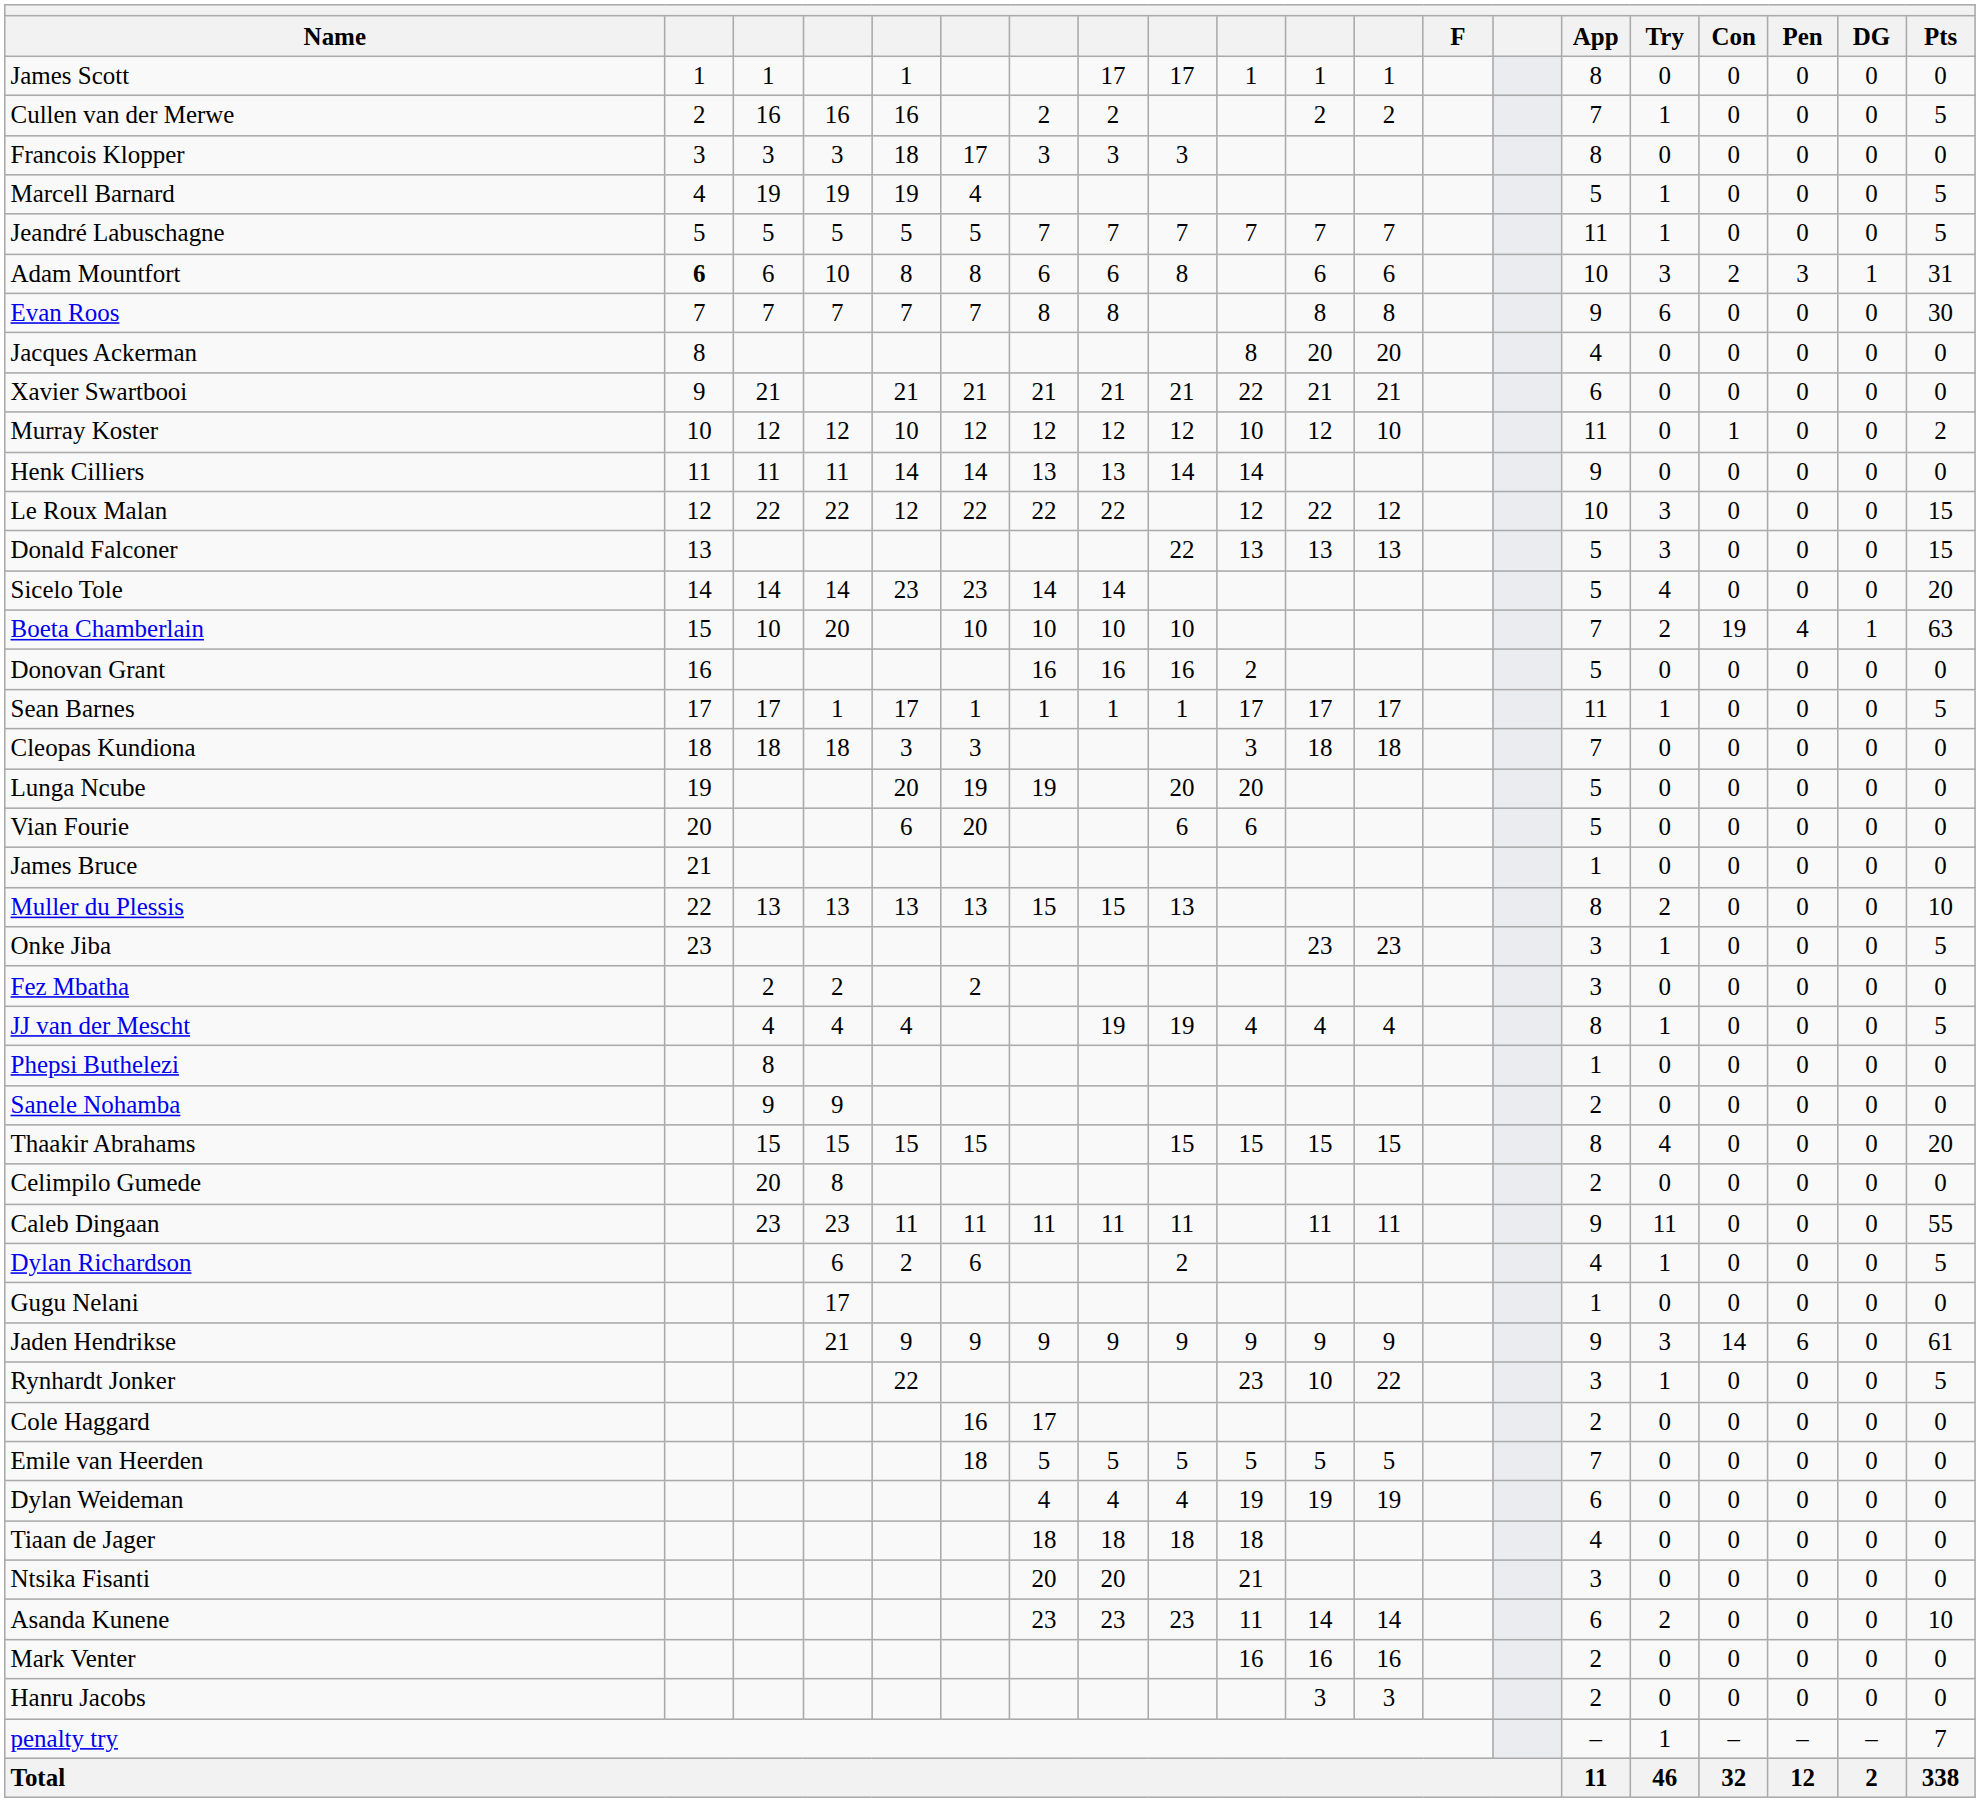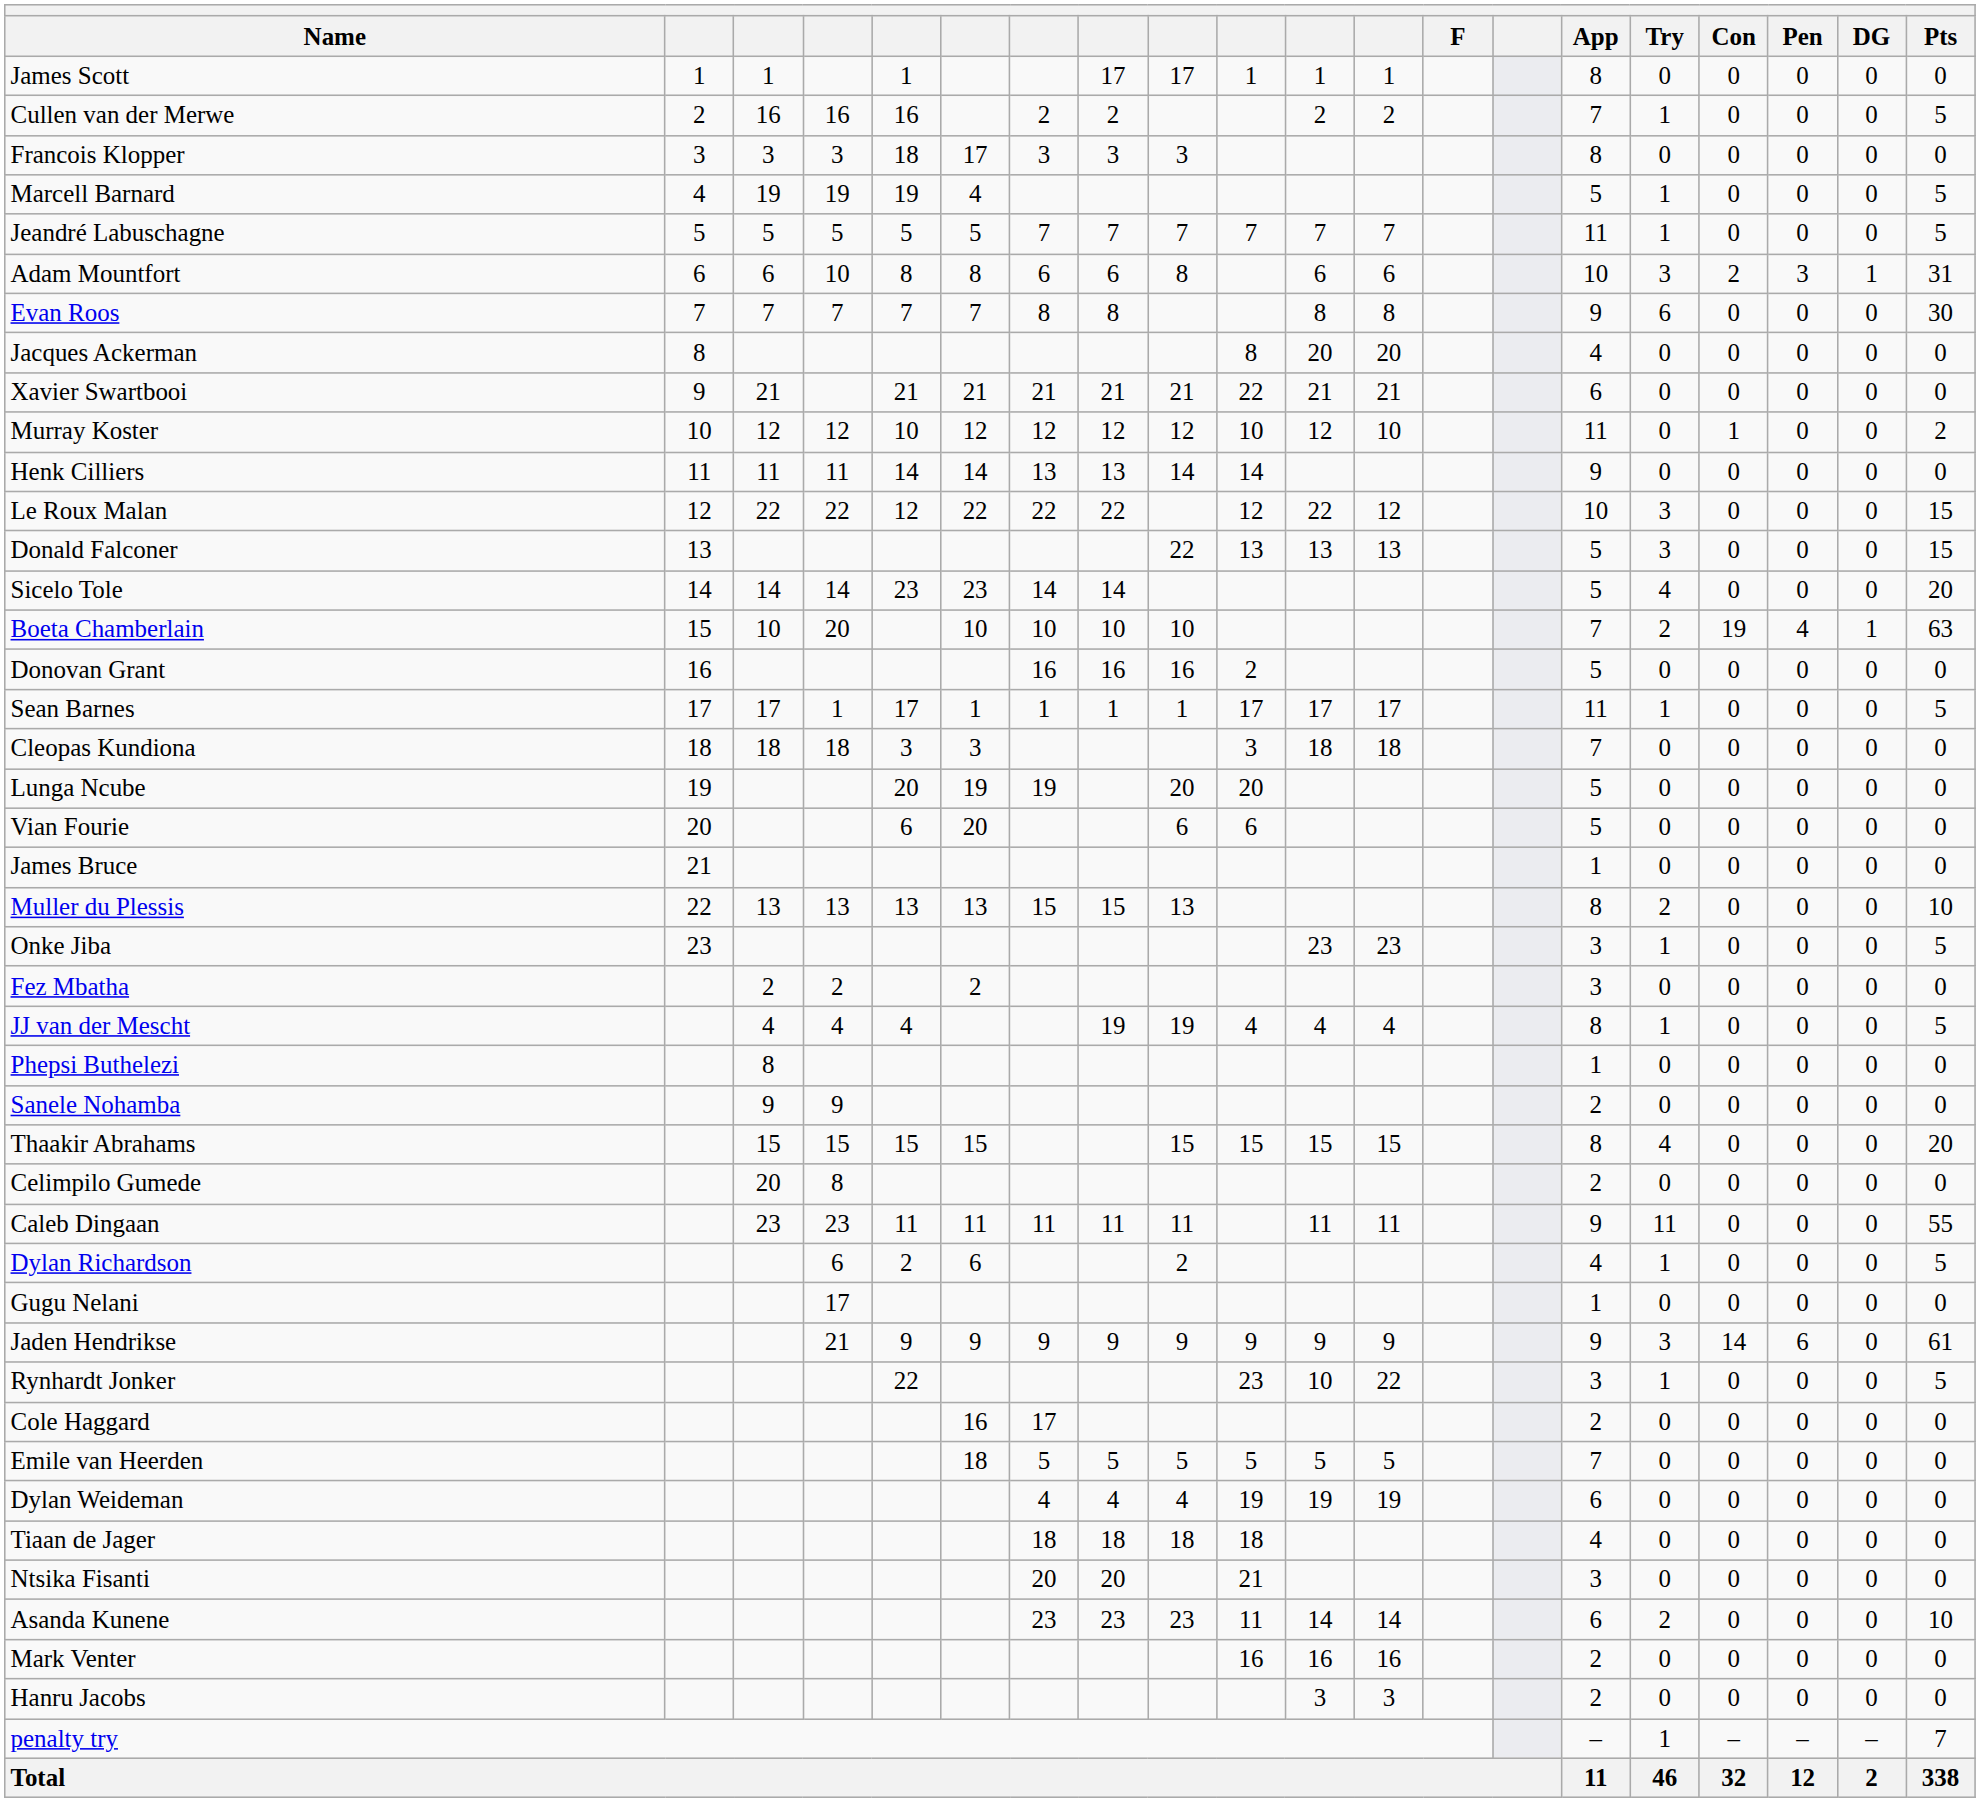(699, 273) bold -> (699, 273) normal
